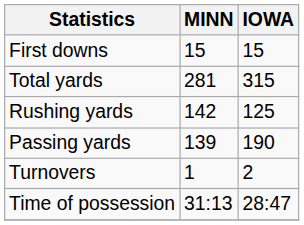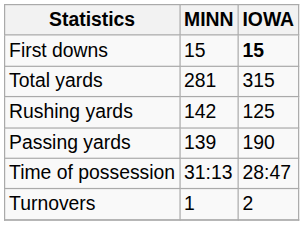(253, 50) normal -> (253, 50) bold
rows swapped: (52, 173) <-> (92, 204)
